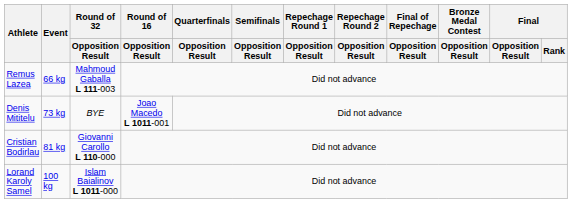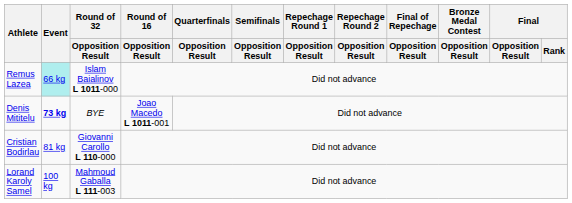(54, 80) no background -> (54, 80) paleturquoise background
(95, 80) Mahmoud Gaballa L 111-003 -> (95, 80) Islam Baialinov L 1011-000
(54, 114) normal -> (55, 114) bold
(95, 181) Islam Baialinov L 1011-000 -> (95, 181) Mahmoud Gaballa L 111-003
